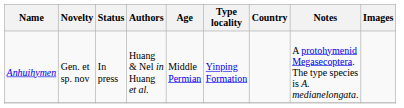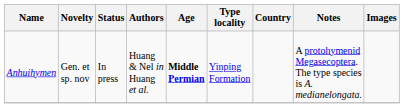(185, 72) normal -> (186, 72) bold
